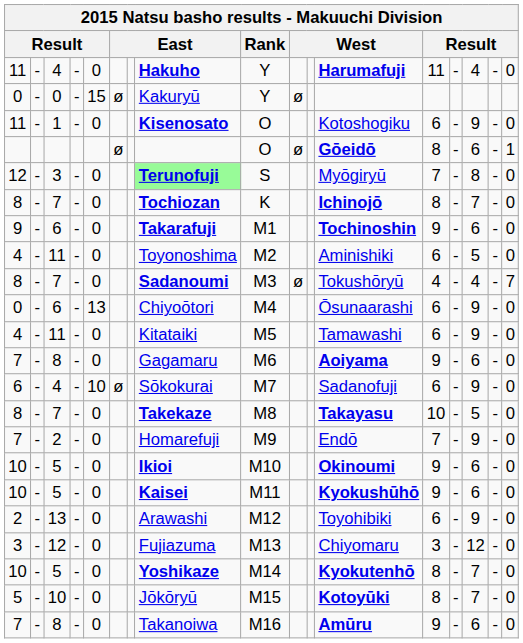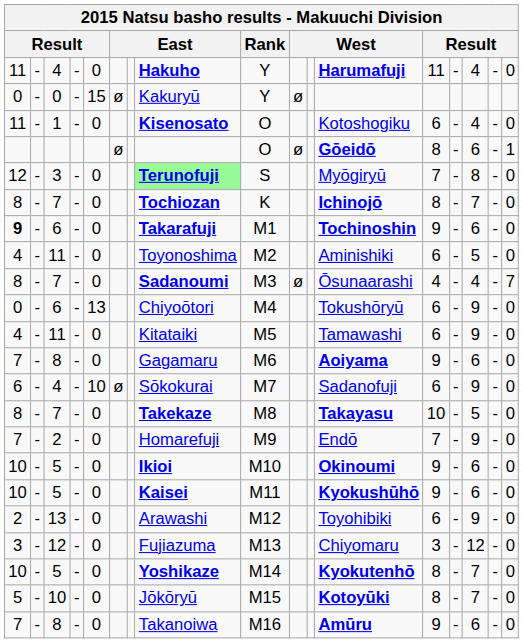(475, 123) 9 -> (475, 123) 4
(18, 228) normal -> (18, 228) bold
(361, 281) Tokushōryū -> (366, 281) Ōsunaarashi
(366, 307) Ōsunaarashi -> (361, 307) Tokushōryū
